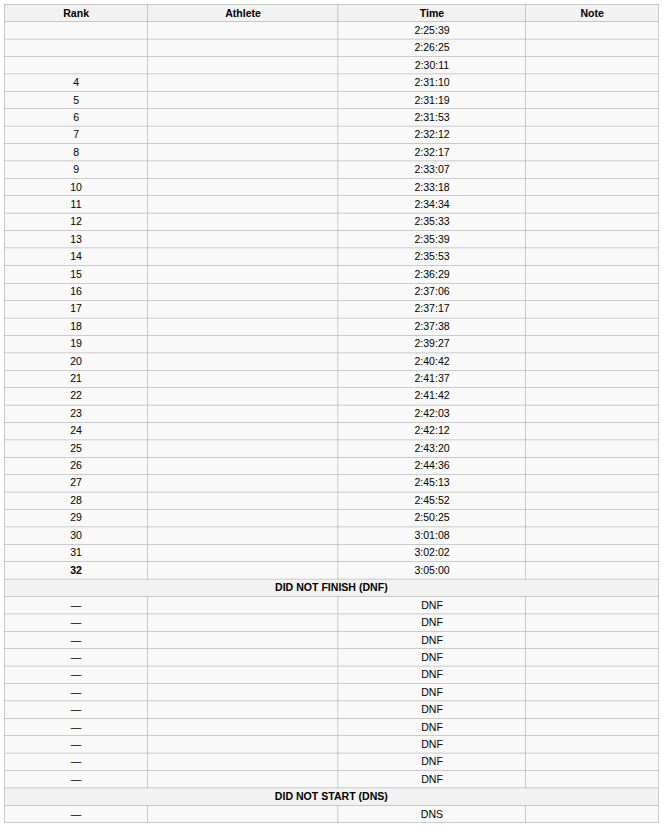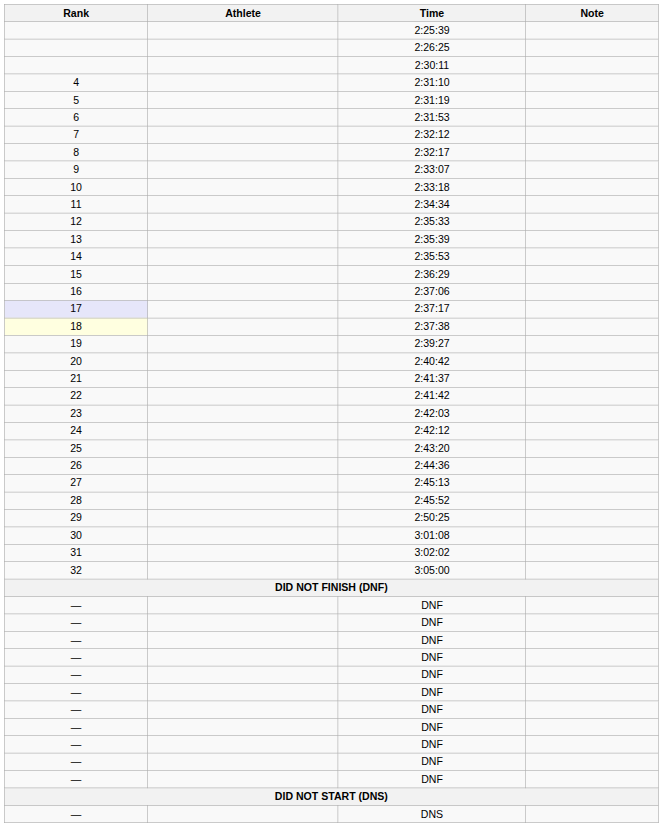(76, 308) no background -> (76, 308) lavender background
(76, 326) no background -> (76, 326) lightyellow background
(76, 570) bold -> (76, 570) normal
